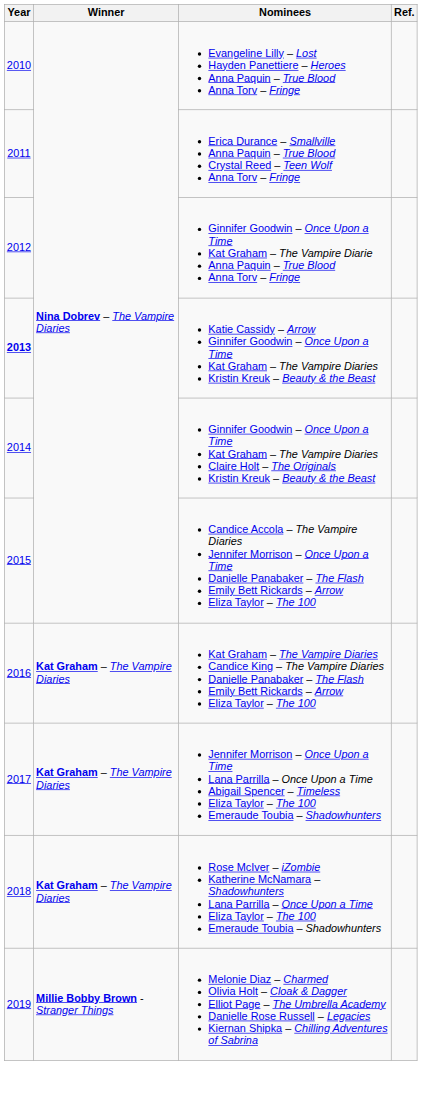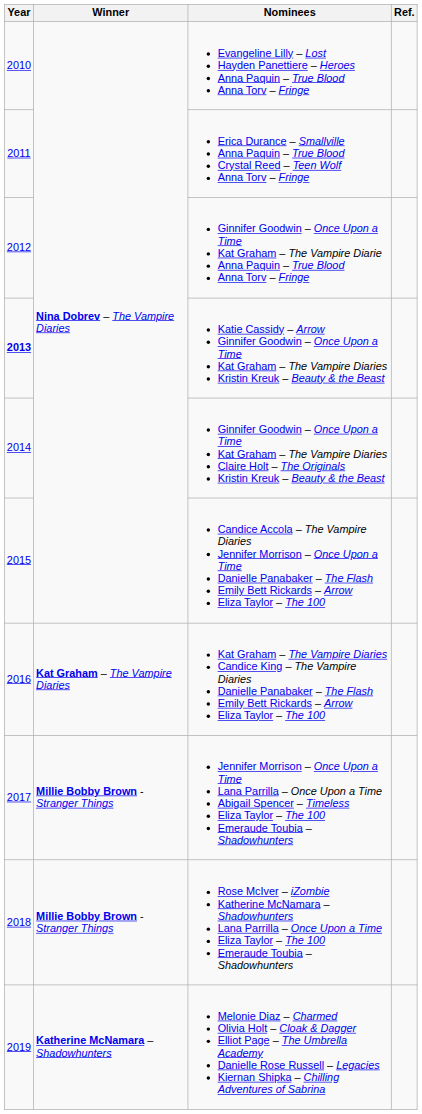(104, 779) Kat Graham – The Vampire Diaries -> (90, 797) Millie Bobby Brown - Stranger Things
(104, 891) Kat Graham – The Vampire Diaries -> (90, 922) Millie Bobby Brown - Stranger Things
(90, 1004) Millie Bobby Brown - Stranger Things -> (95, 1047) Katherine McNamara – Shadowhunters
